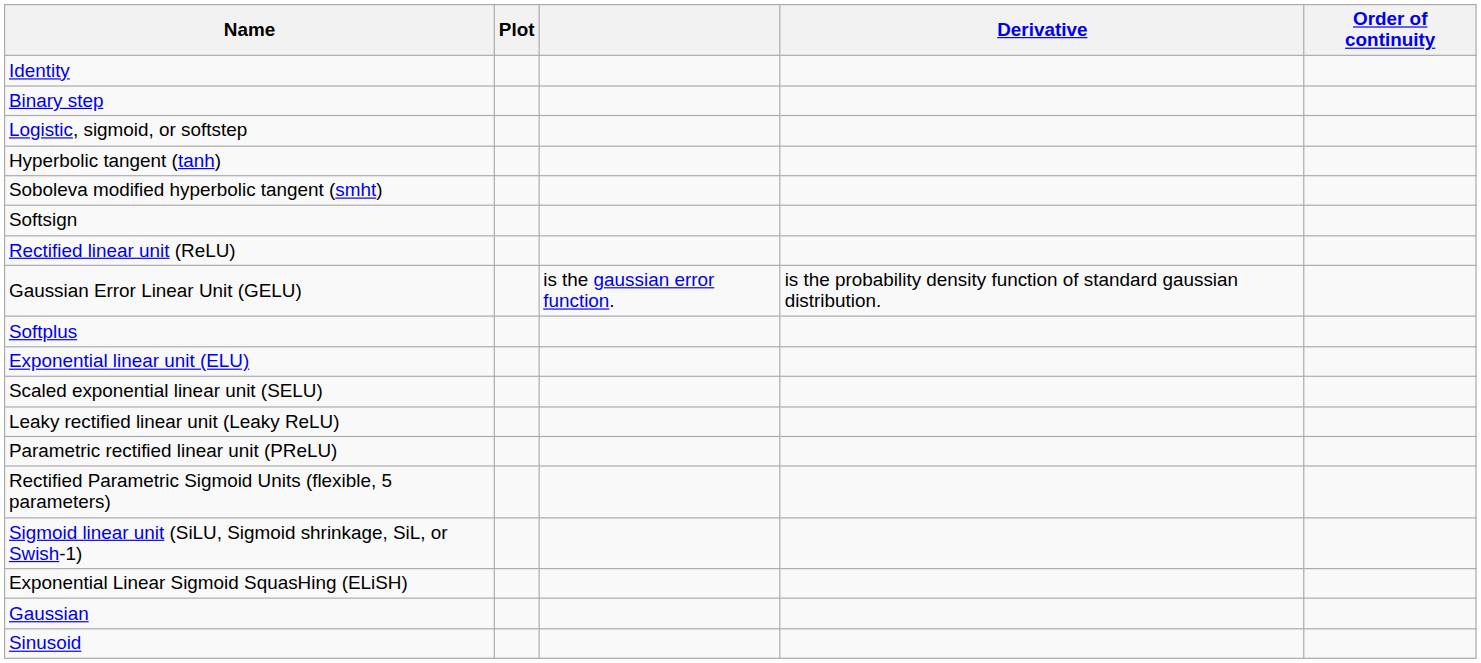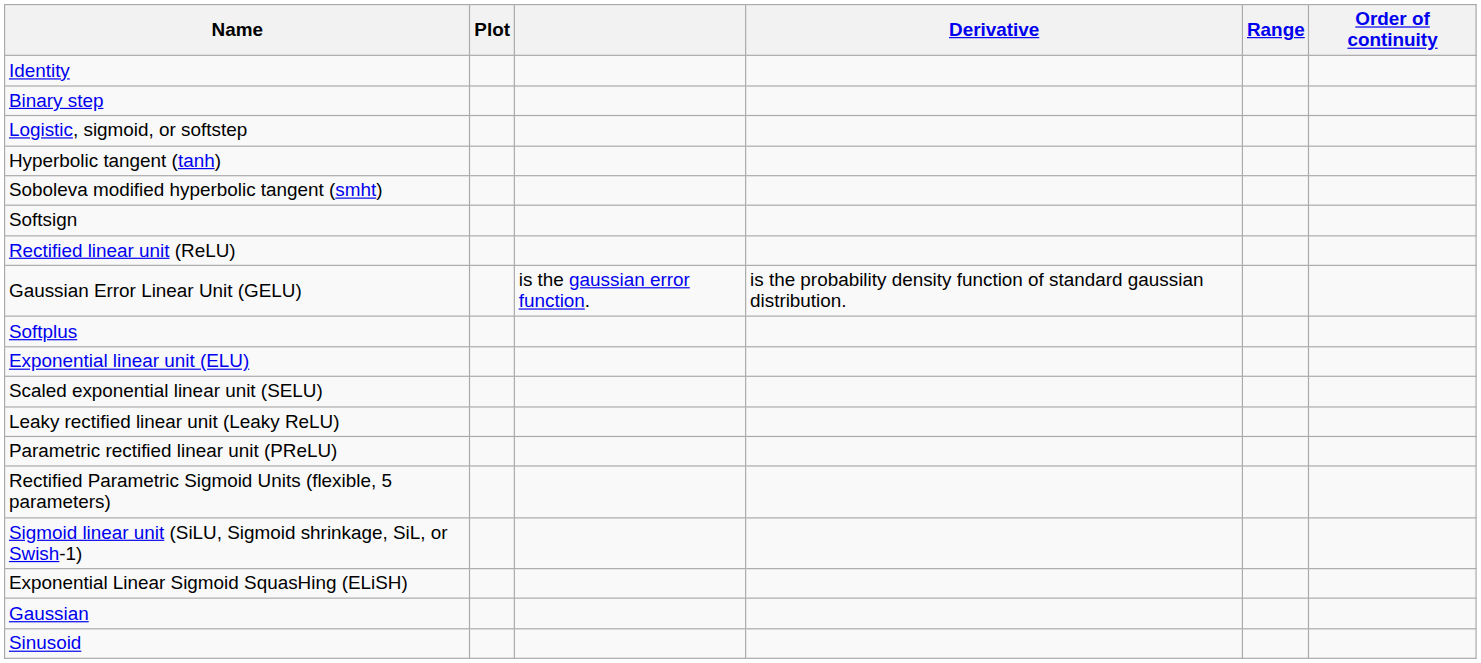+ column: (1276, 30)
